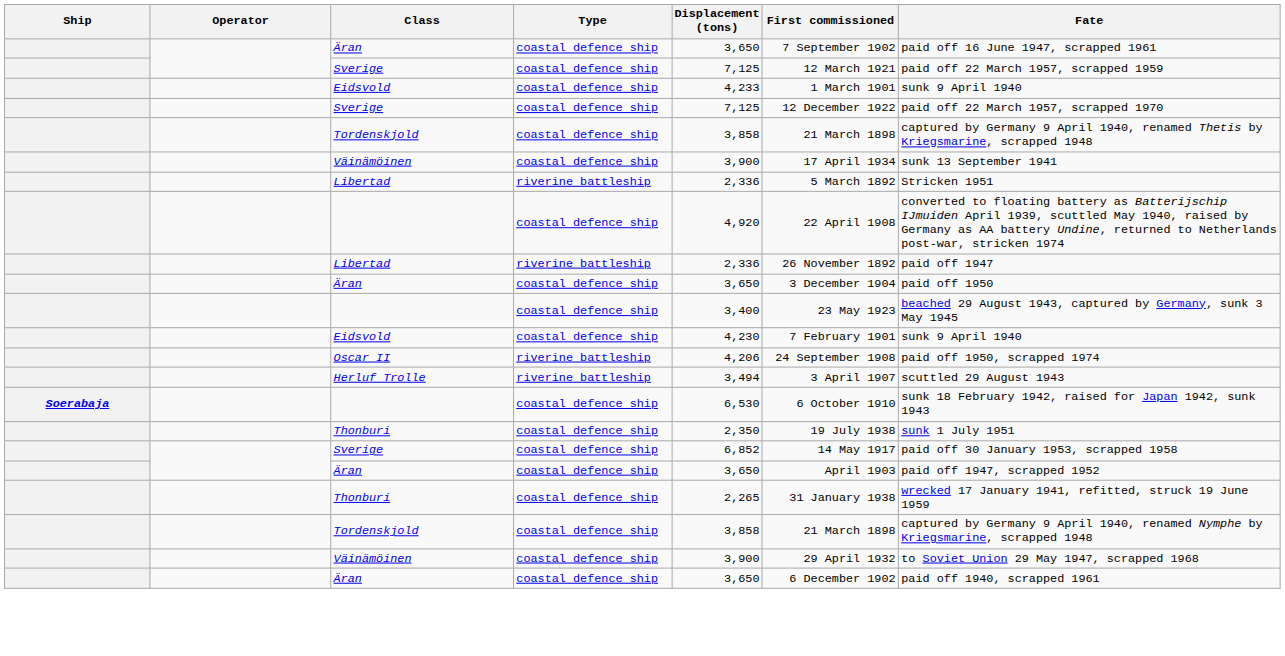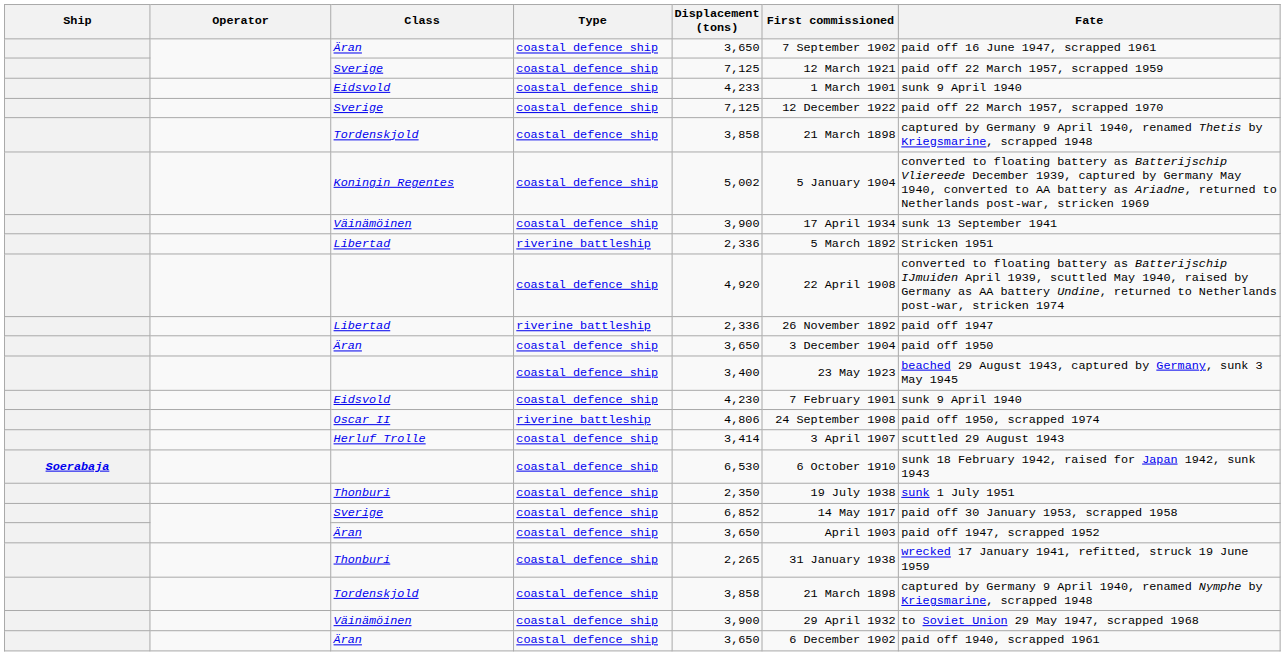+ row: (77, 183)
(742, 357) 4,206 -> (742, 419) 4,806
(584, 377) riverine battleship -> (587, 439) coastal defence ship
(742, 377) 3,494 -> (742, 439) 3,414
